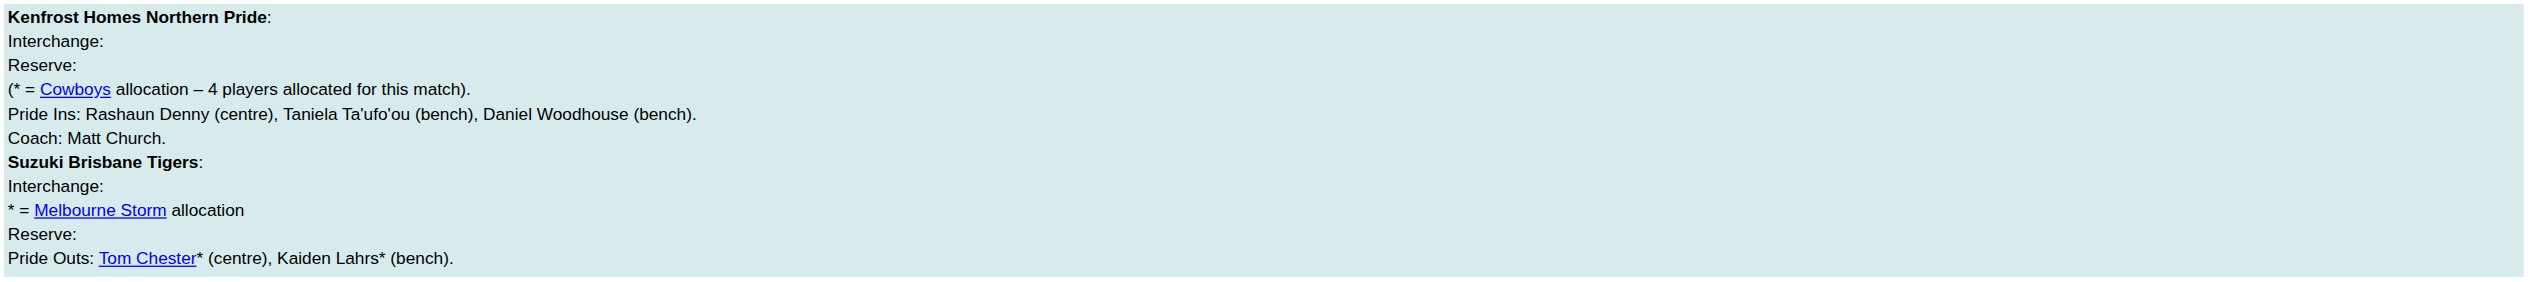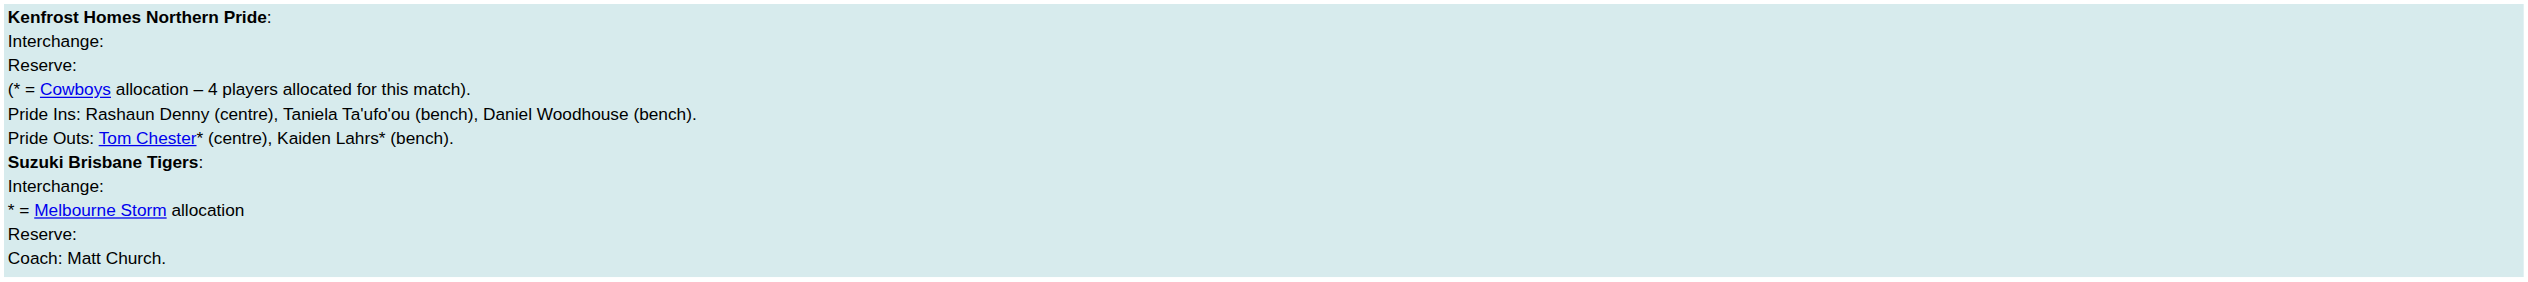(87, 138) Coach: Matt Church. -> (231, 138) Pride Outs: Tom Chester* (centre), Kaiden Lahrs* (bench).
(231, 259) Pride Outs: Tom Chester* (centre), Kaiden Lahrs* (bench). -> (87, 259) Coach: Matt Church.
